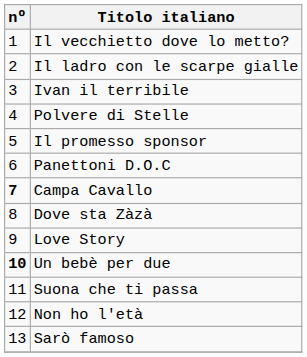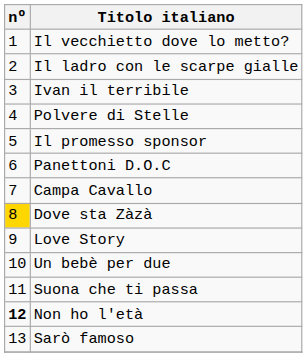(13, 191) bold -> (13, 191) normal
(13, 215) no background -> (13, 215) gold background
(17, 265) bold -> (17, 265) normal
(17, 314) normal -> (17, 314) bold
